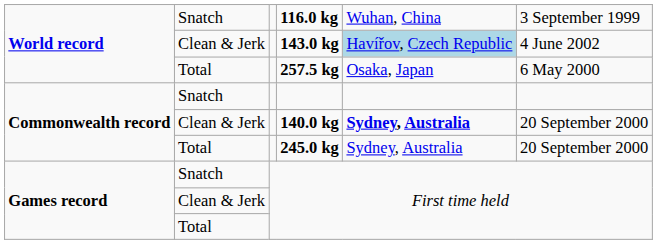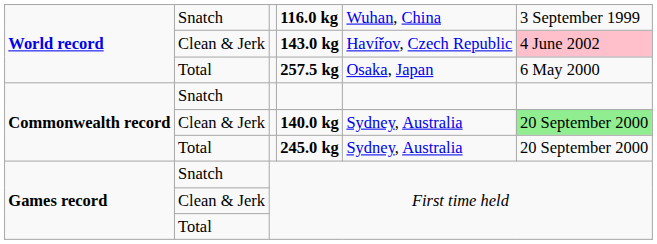(429, 43) lightblue background -> (429, 43) no background
(560, 43) no background -> (560, 43) pink background
(408, 122) bold -> (405, 122) normal
(584, 122) no background -> (584, 122) lightgreen background
